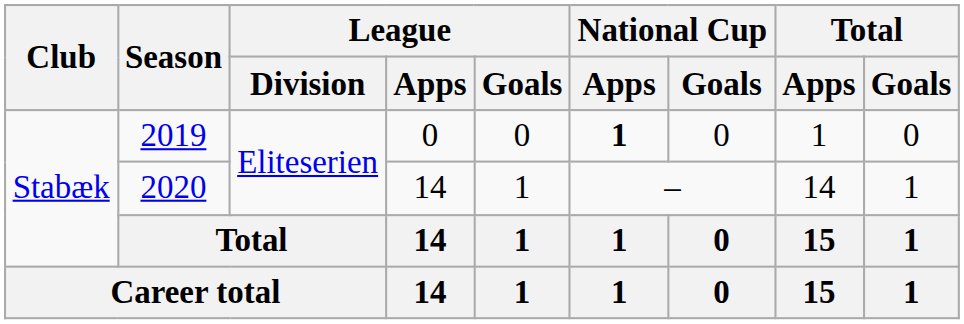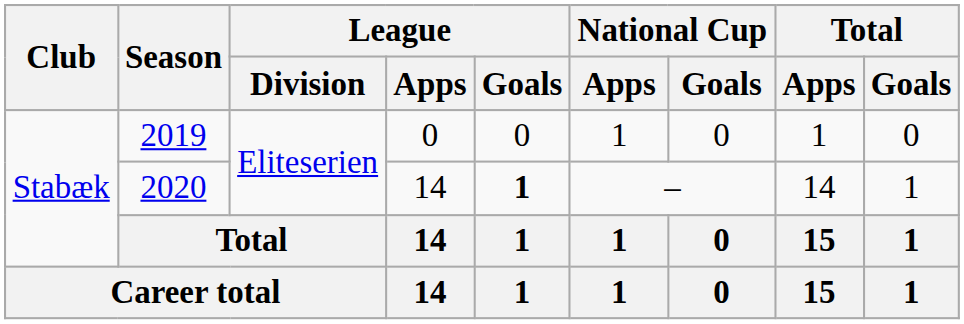(619, 135) bold -> (619, 135) normal
(522, 187) normal -> (522, 187) bold
